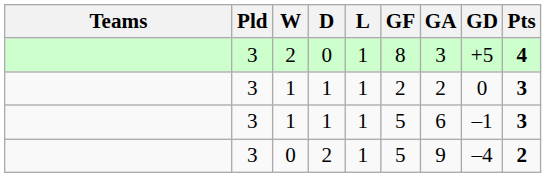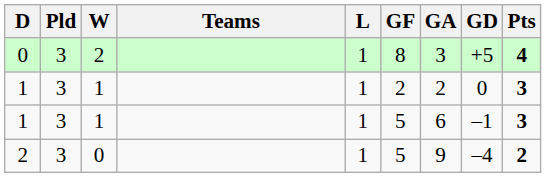columns swapped: (118, 21) <-> (327, 21)
